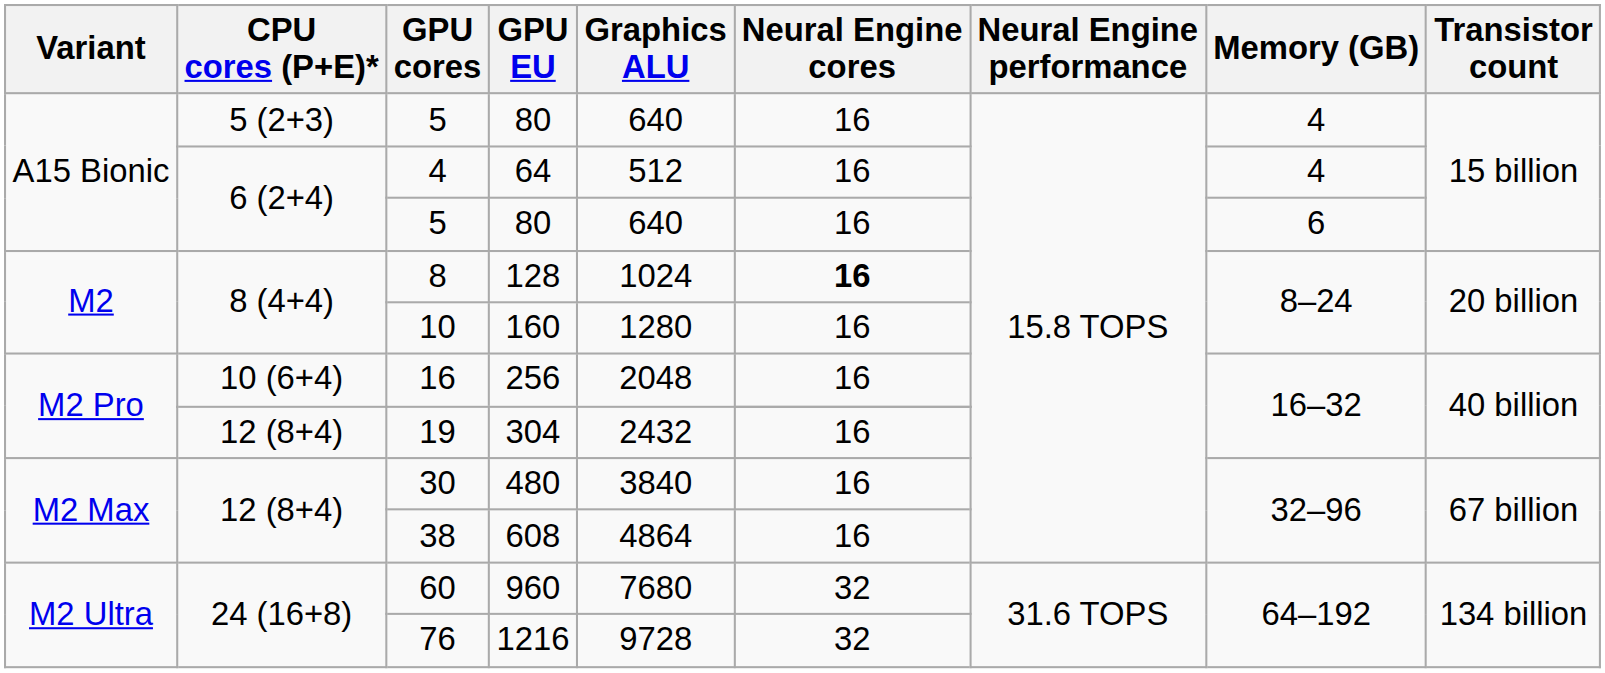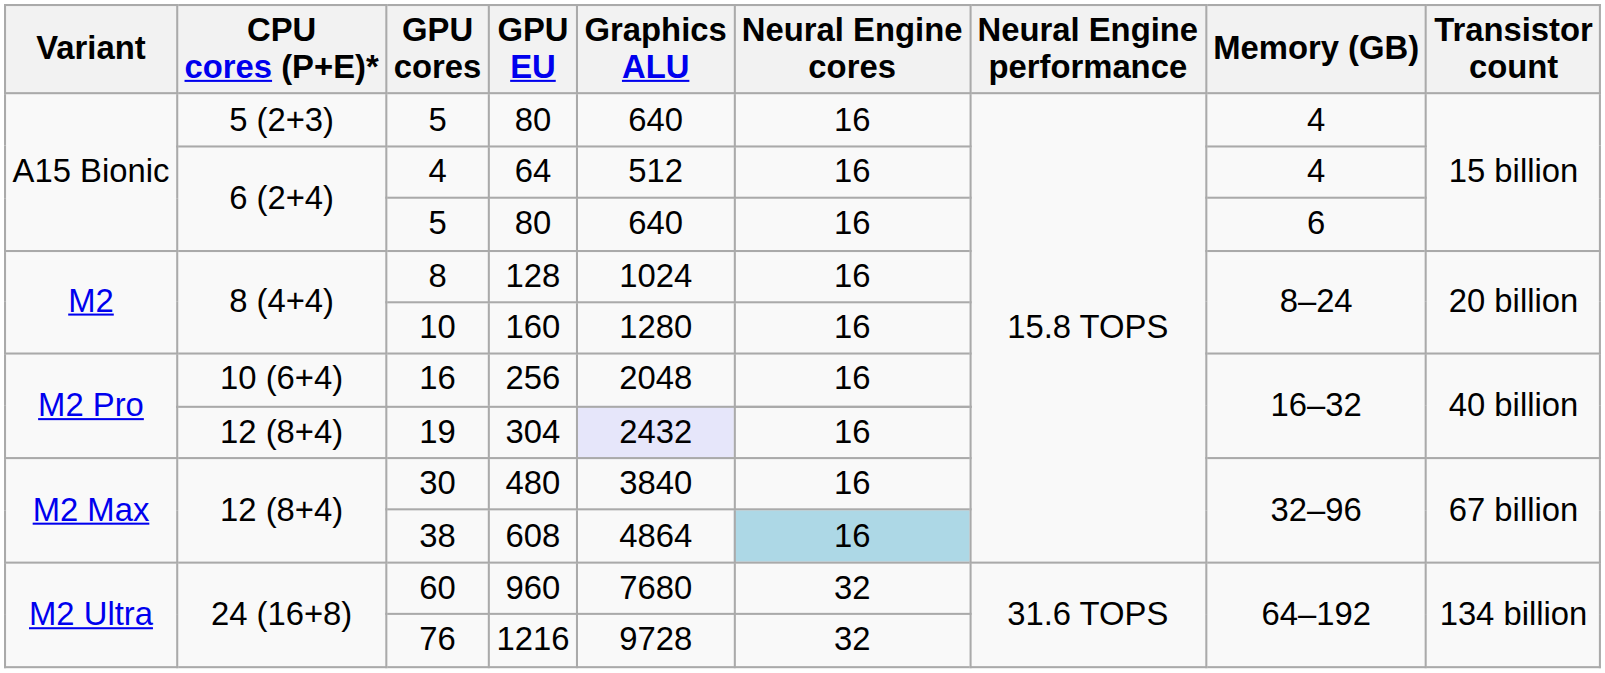(852, 275) bold -> (852, 275) normal
(656, 431) no background -> (656, 431) lavender background
(852, 535) no background -> (852, 535) lightblue background
